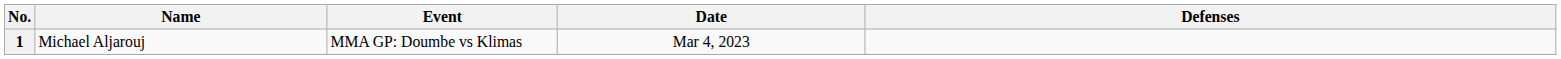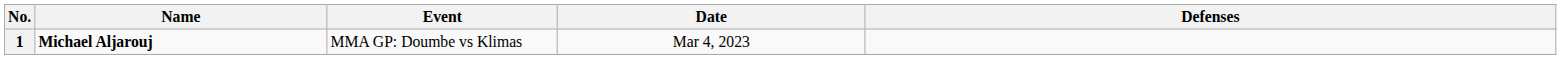(92, 41) normal -> (96, 41) bold
